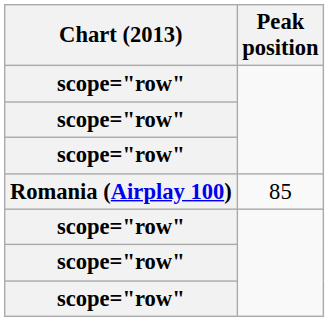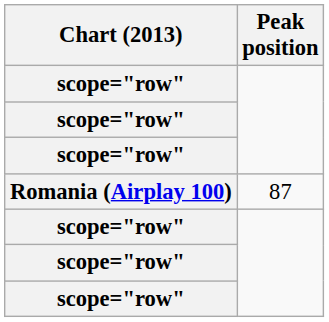(280, 190) 85 -> (280, 190) 87
